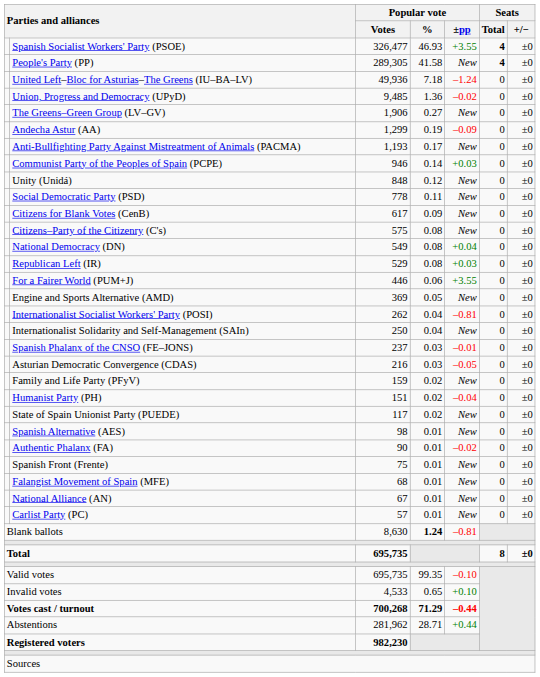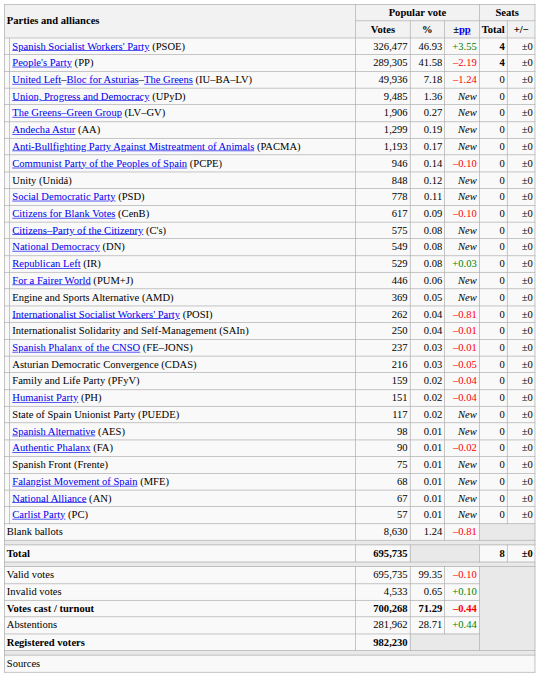(467, 63) New -> (465, 63) –2.19
(465, 96) –0.02 -> (467, 96) New
(465, 130) –0.09 -> (467, 130) New
(465, 163) +0.03 -> (465, 163) –0.10
(467, 213) New -> (465, 213) –0.10
(465, 247) +0.04 -> (467, 247) New
(465, 280) +3.55 -> (467, 280) New
(467, 331) New -> (465, 331) –0.01
(467, 381) New -> (465, 381) –0.04
(433, 532) bold -> (433, 532) normal
